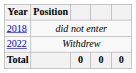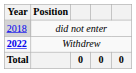(17, 28) no background -> (17, 28) lightgrey background
(17, 44) normal -> (17, 44) bold
